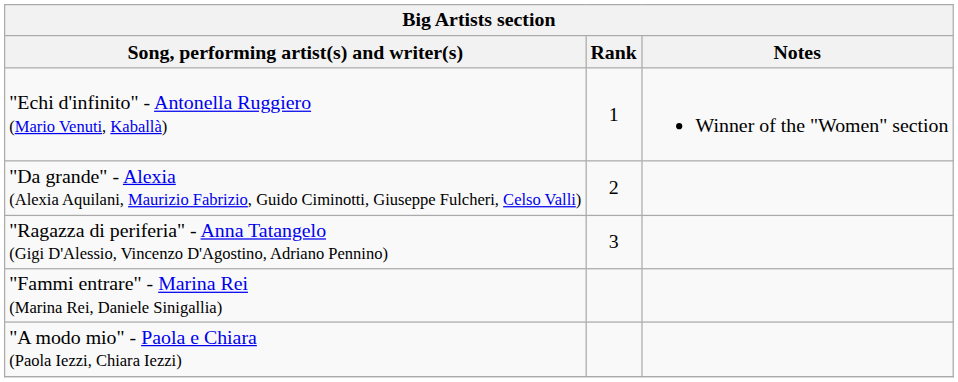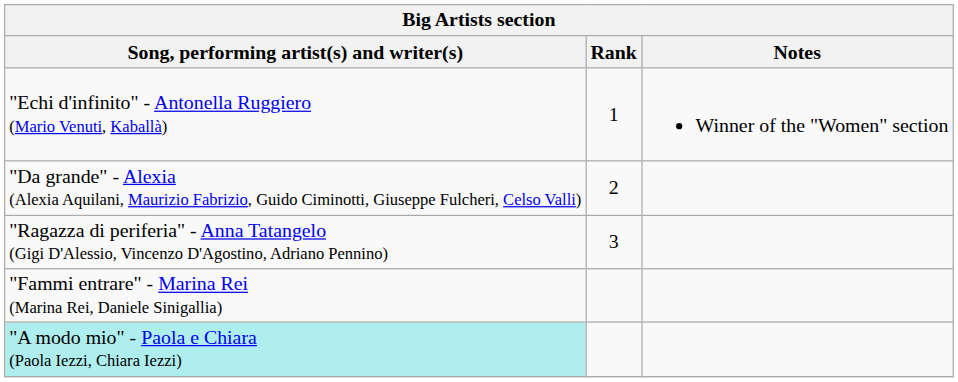(133, 349) no background -> (133, 349) paleturquoise background
